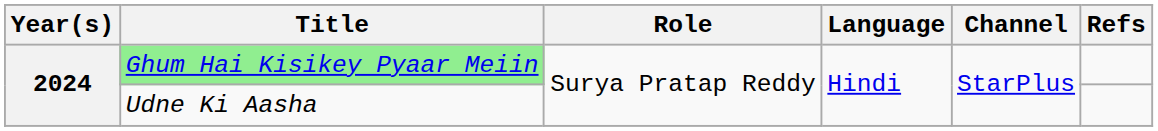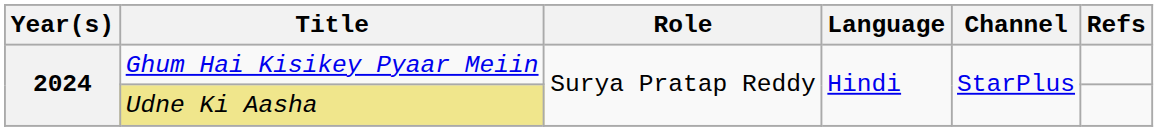(332, 65) lightgreen background -> (332, 65) no background
(222, 105) no background -> (222, 105) khaki background
